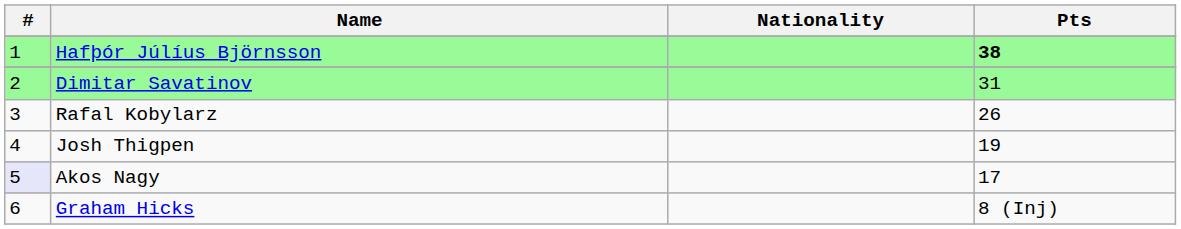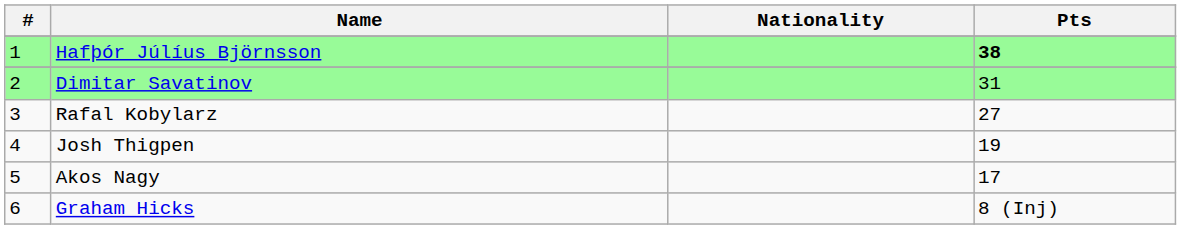(990, 115) 26 -> (990, 115) 27
(15, 177) lavender background -> (15, 177) no background
